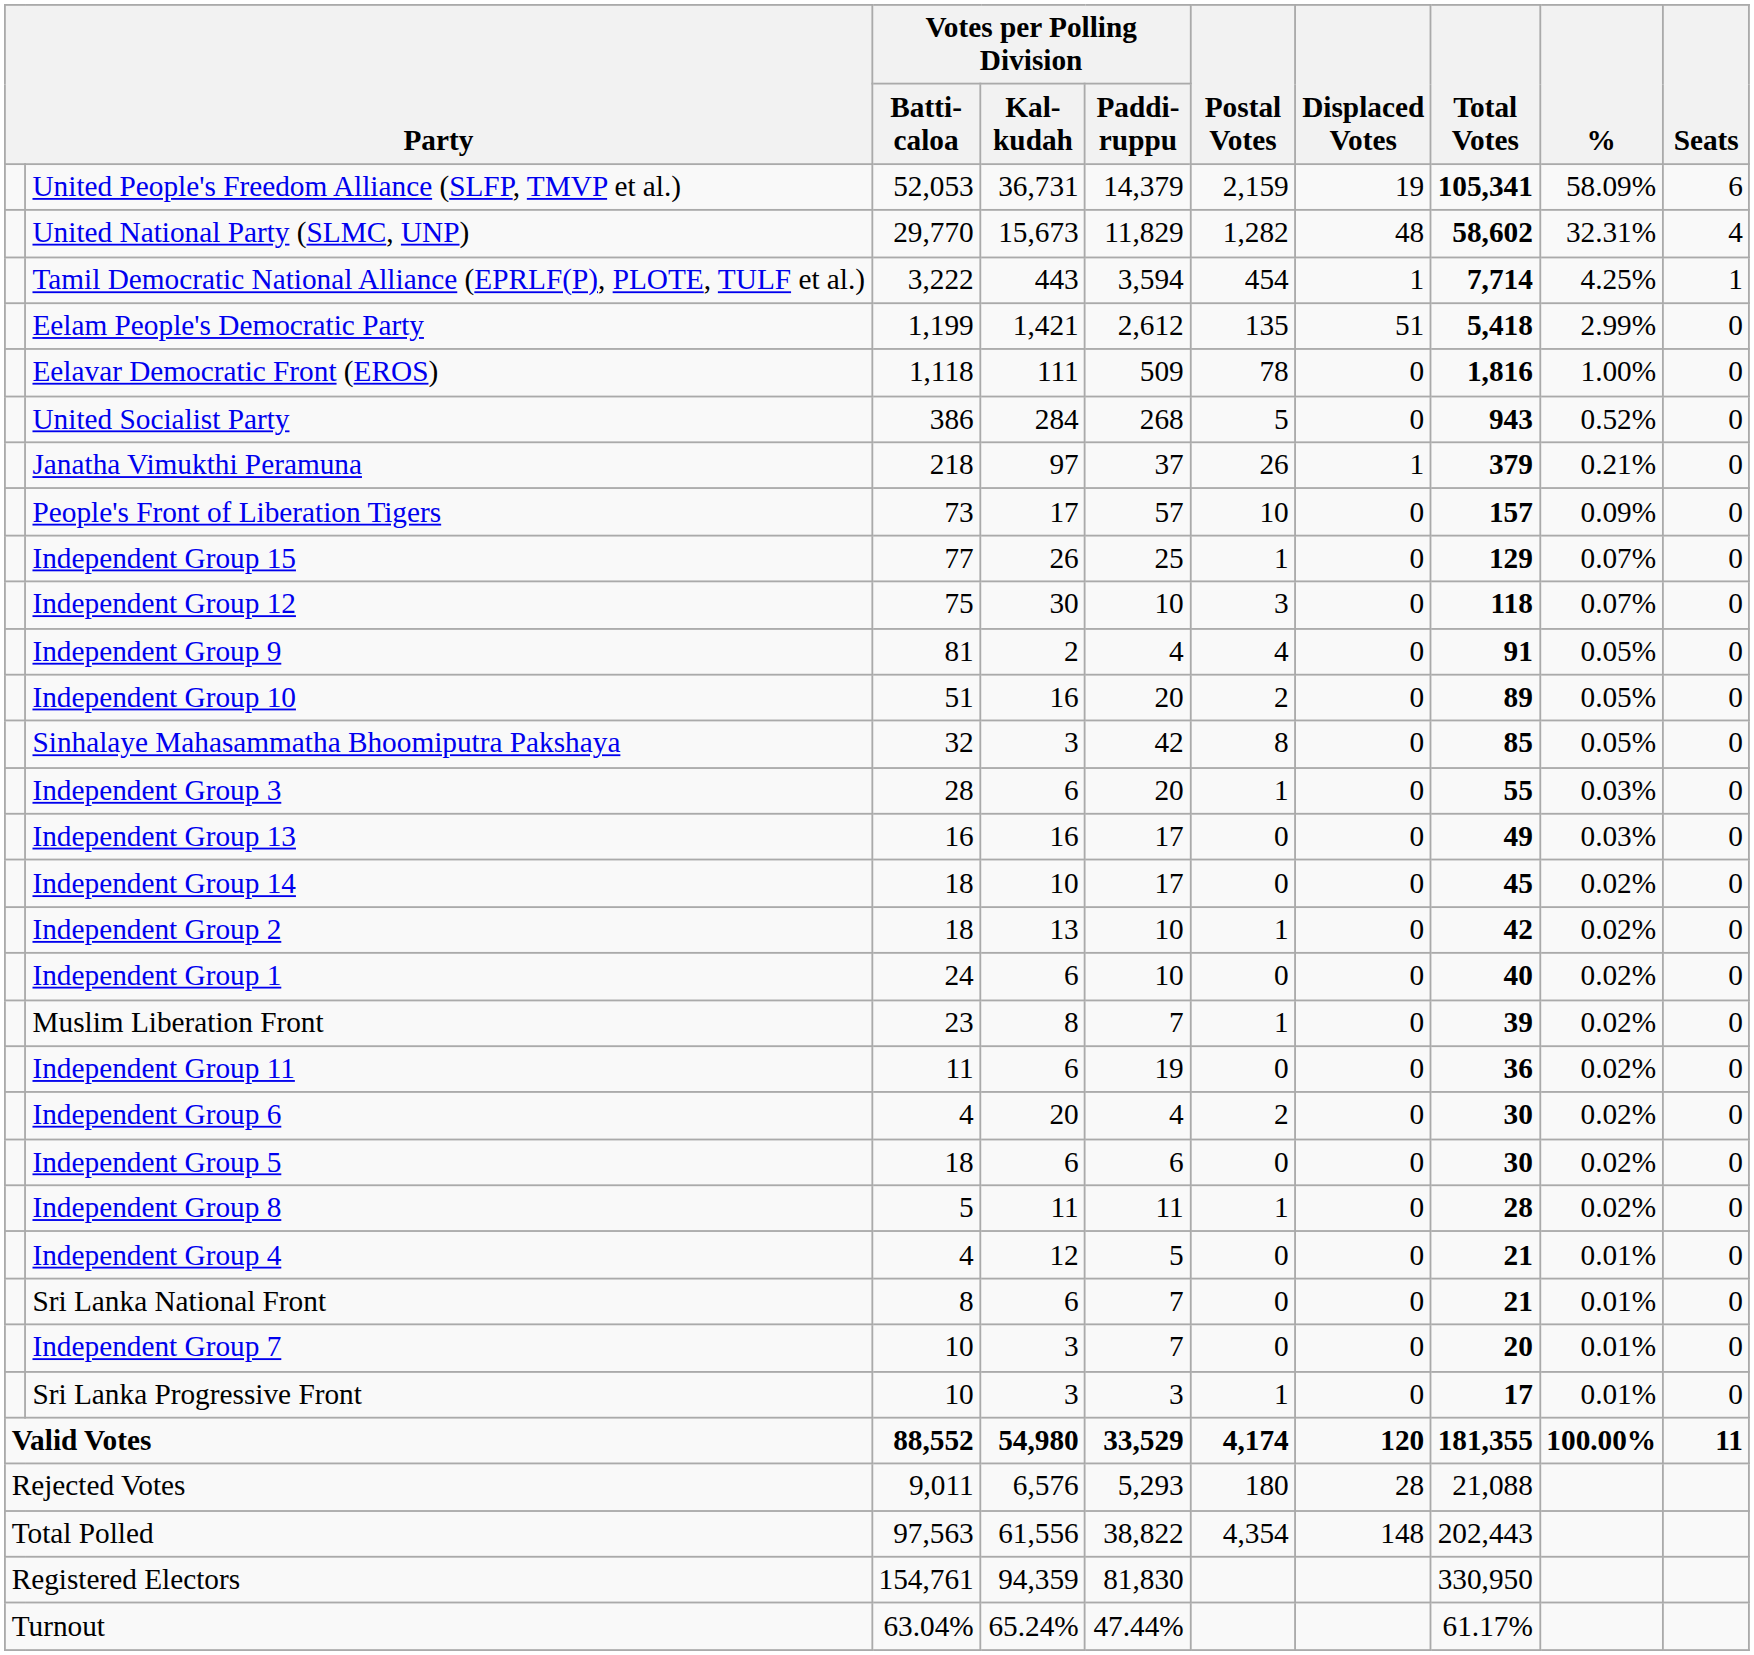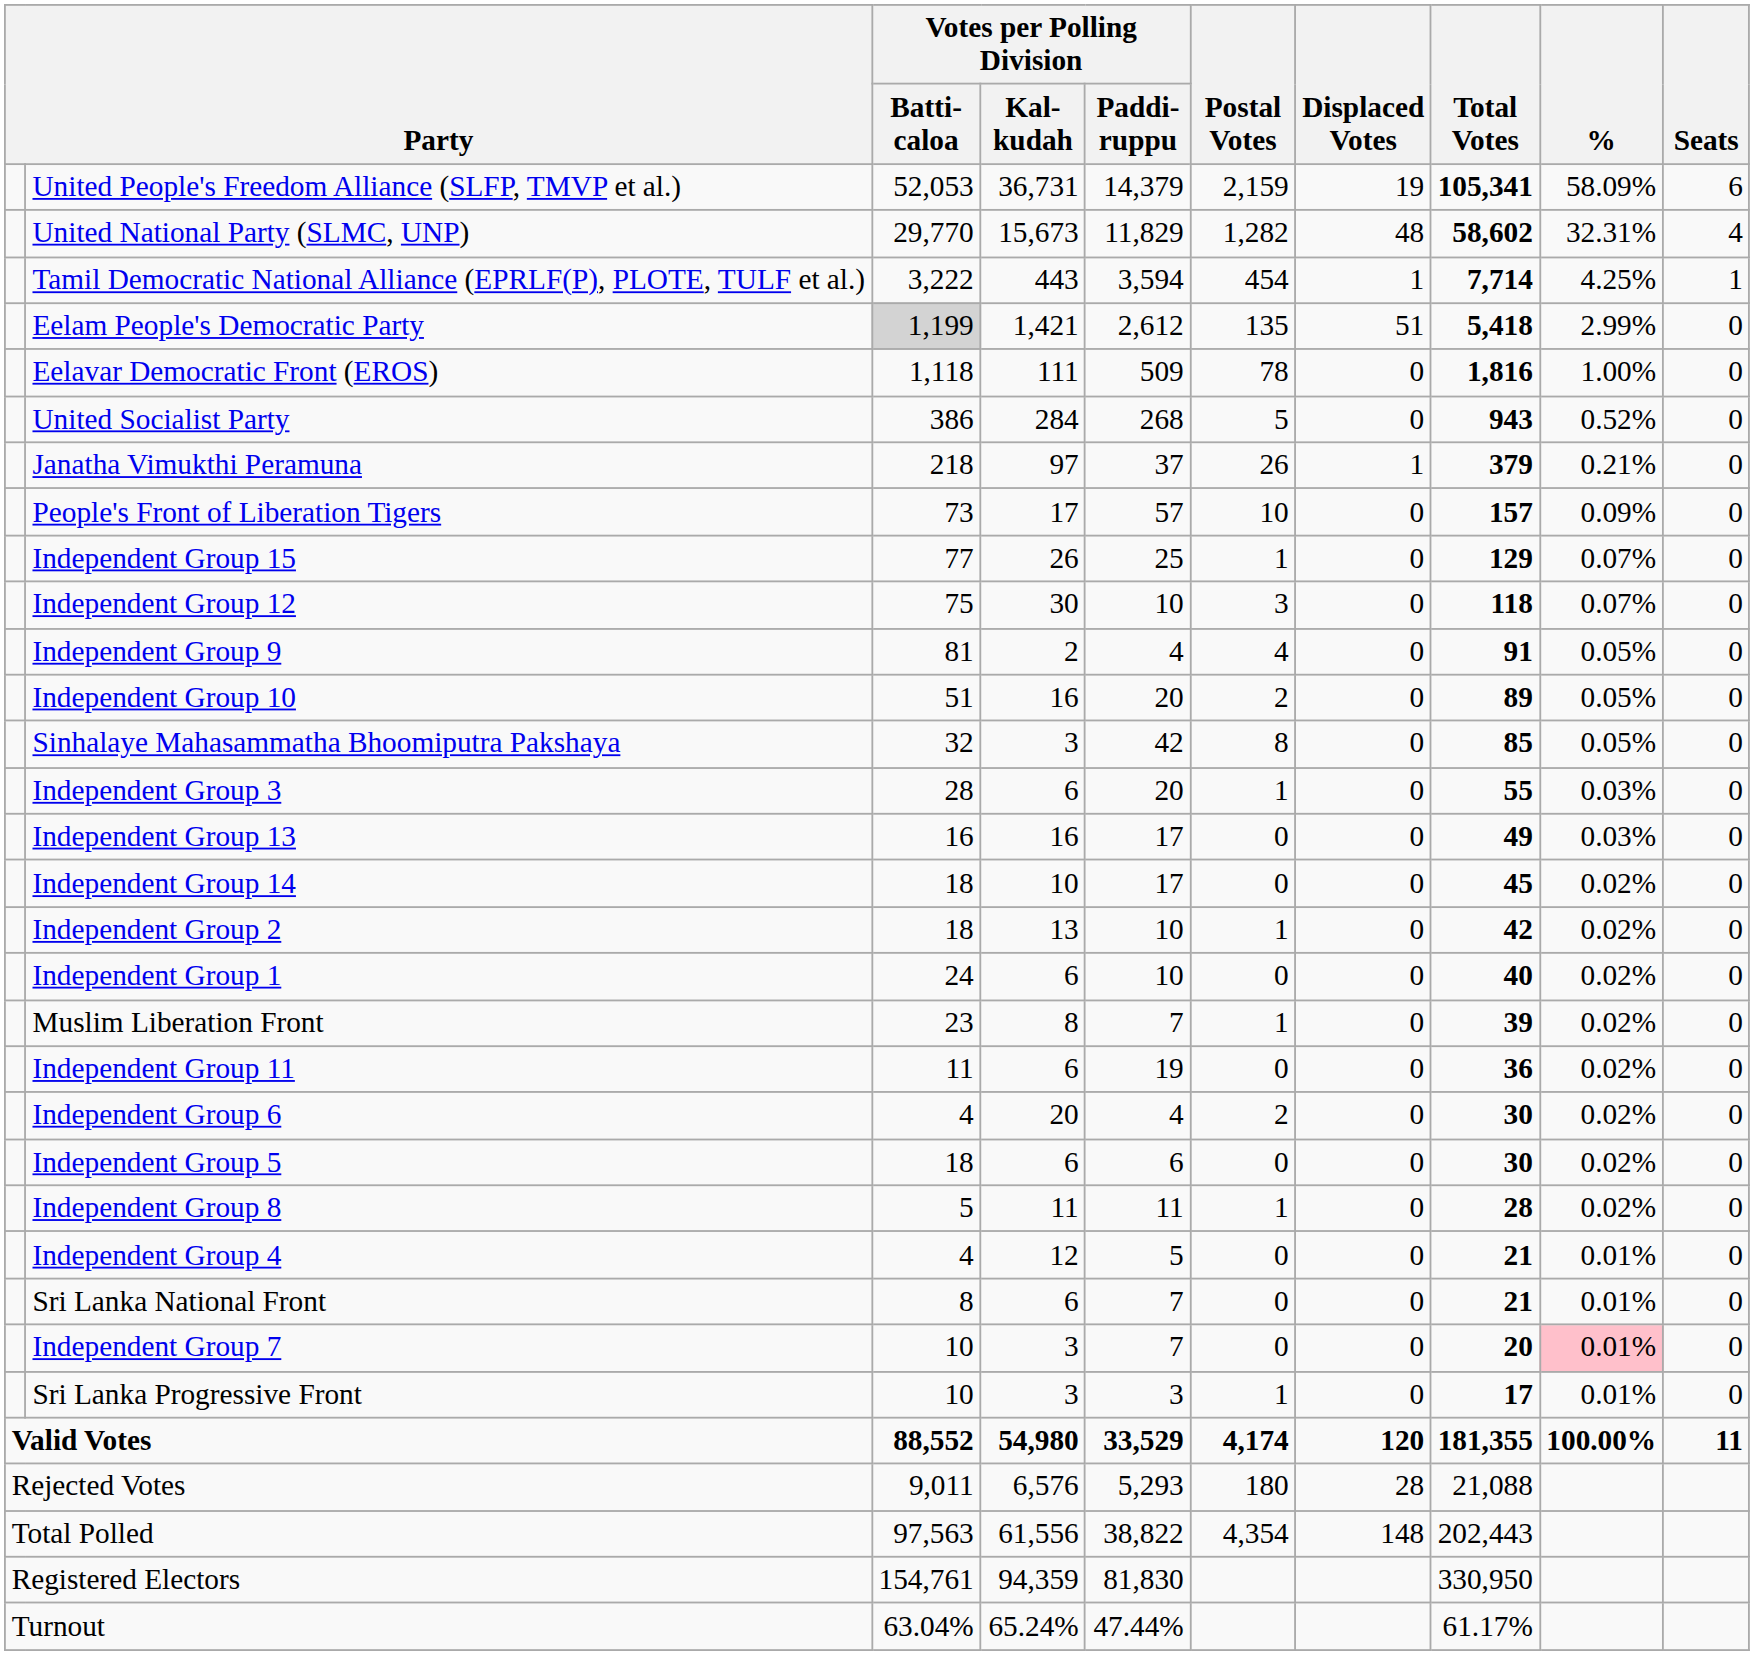(941, 325) no background -> (941, 325) lightgrey background
(1618, 1347) no background -> (1618, 1347) pink background
